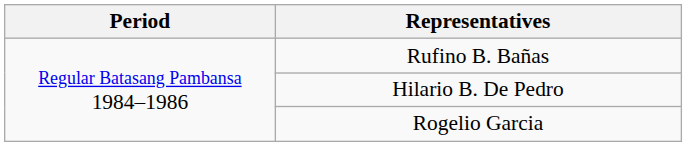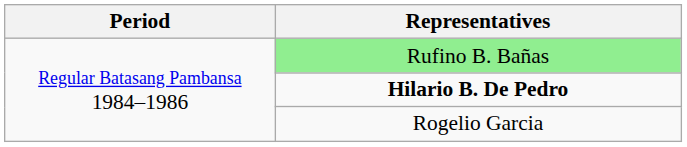(478, 55) no background -> (478, 55) lightgreen background
(478, 89) normal -> (478, 89) bold
